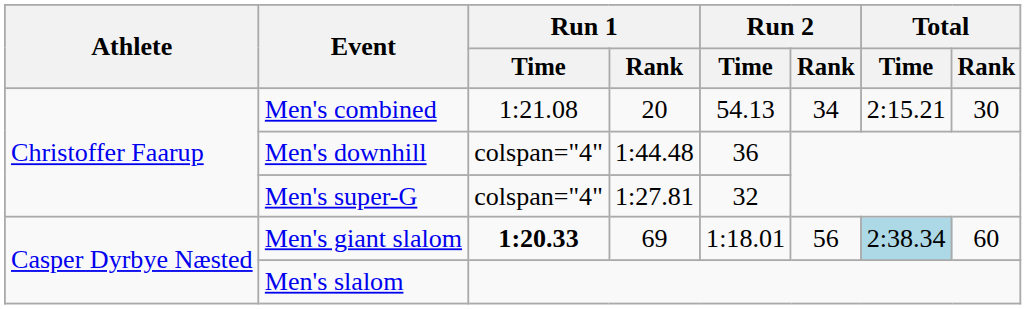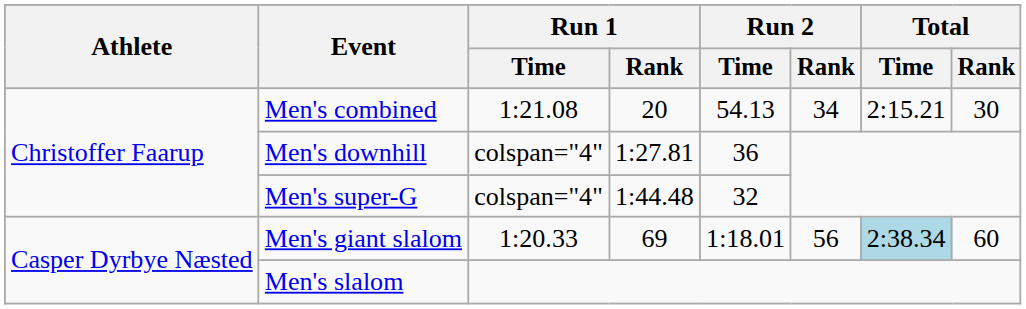(654, 153) 1:44.48 -> (654, 153) 1:27.81
(654, 196) 1:27.81 -> (654, 196) 1:44.48
(539, 239) bold -> (539, 239) normal
